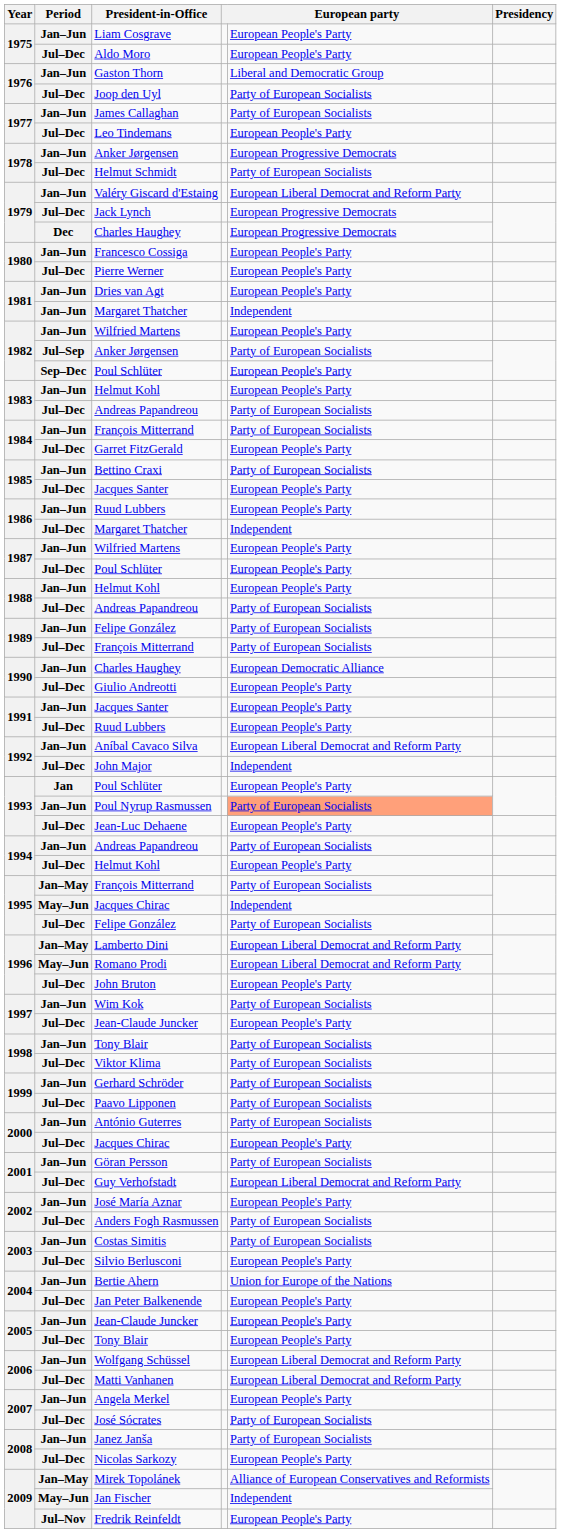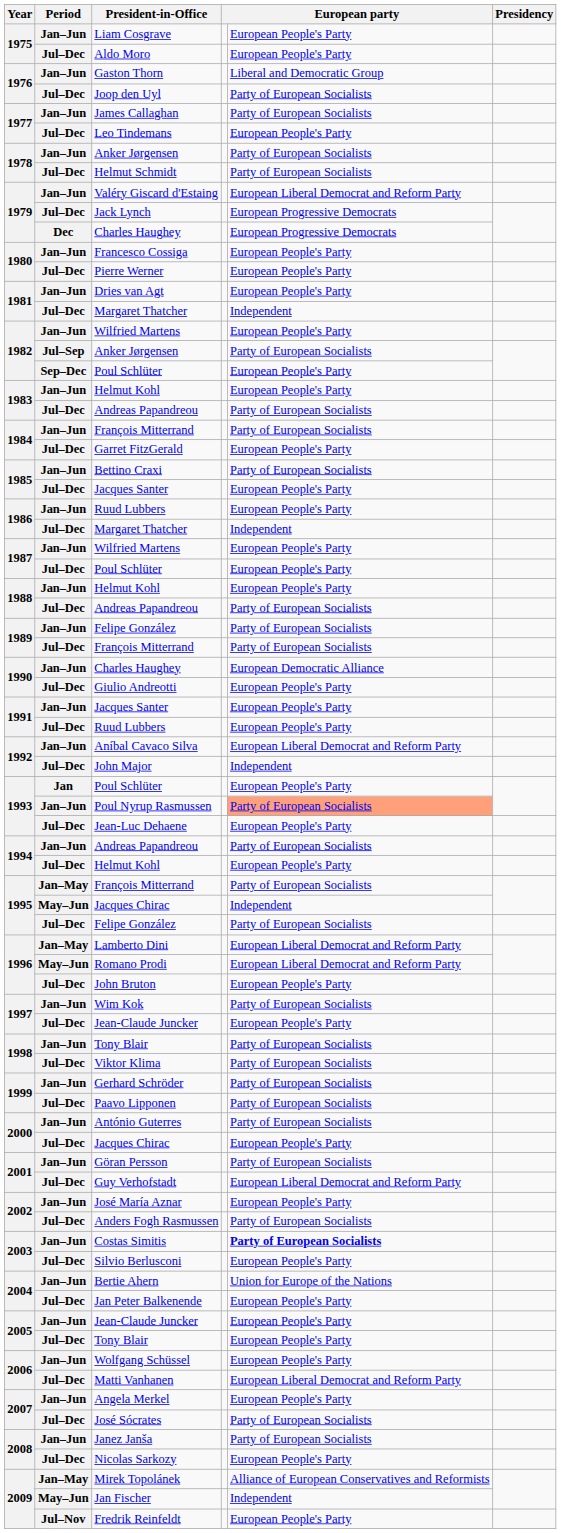(313, 152) European Progressive Democrats -> (301, 152) Party of European Socialists
(63, 311) Jan–Jun -> (63, 311) Jul–Dec
(301, 1241) normal -> (306, 1241) bold
(346, 1360) European Liberal Democrat and Reform Party -> (291, 1360) European People's Party
